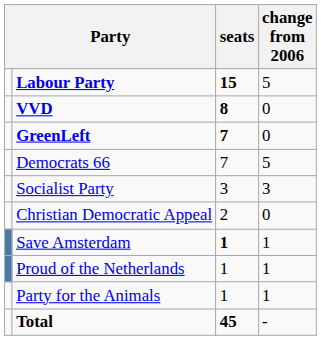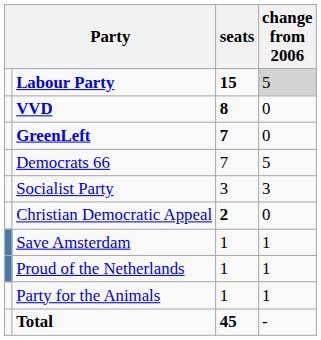(266, 82) no background -> (266, 82) lightgrey background
(224, 215) normal -> (224, 215) bold
(224, 242) bold -> (224, 242) normal
